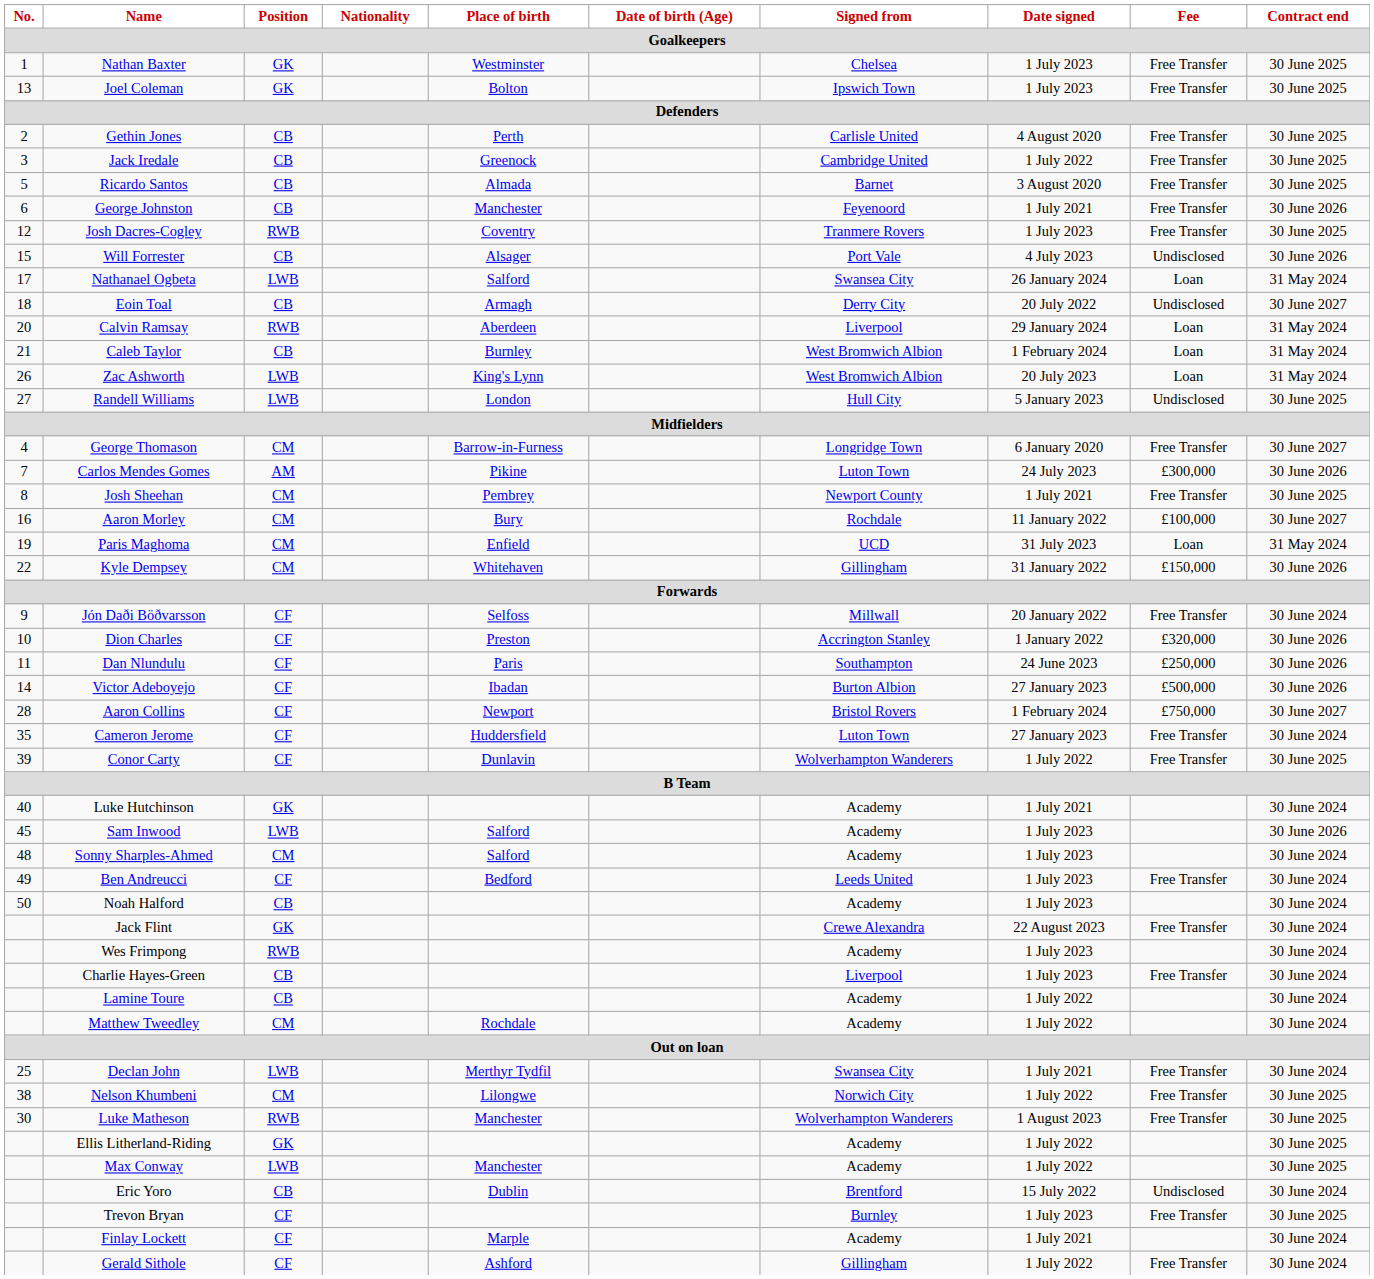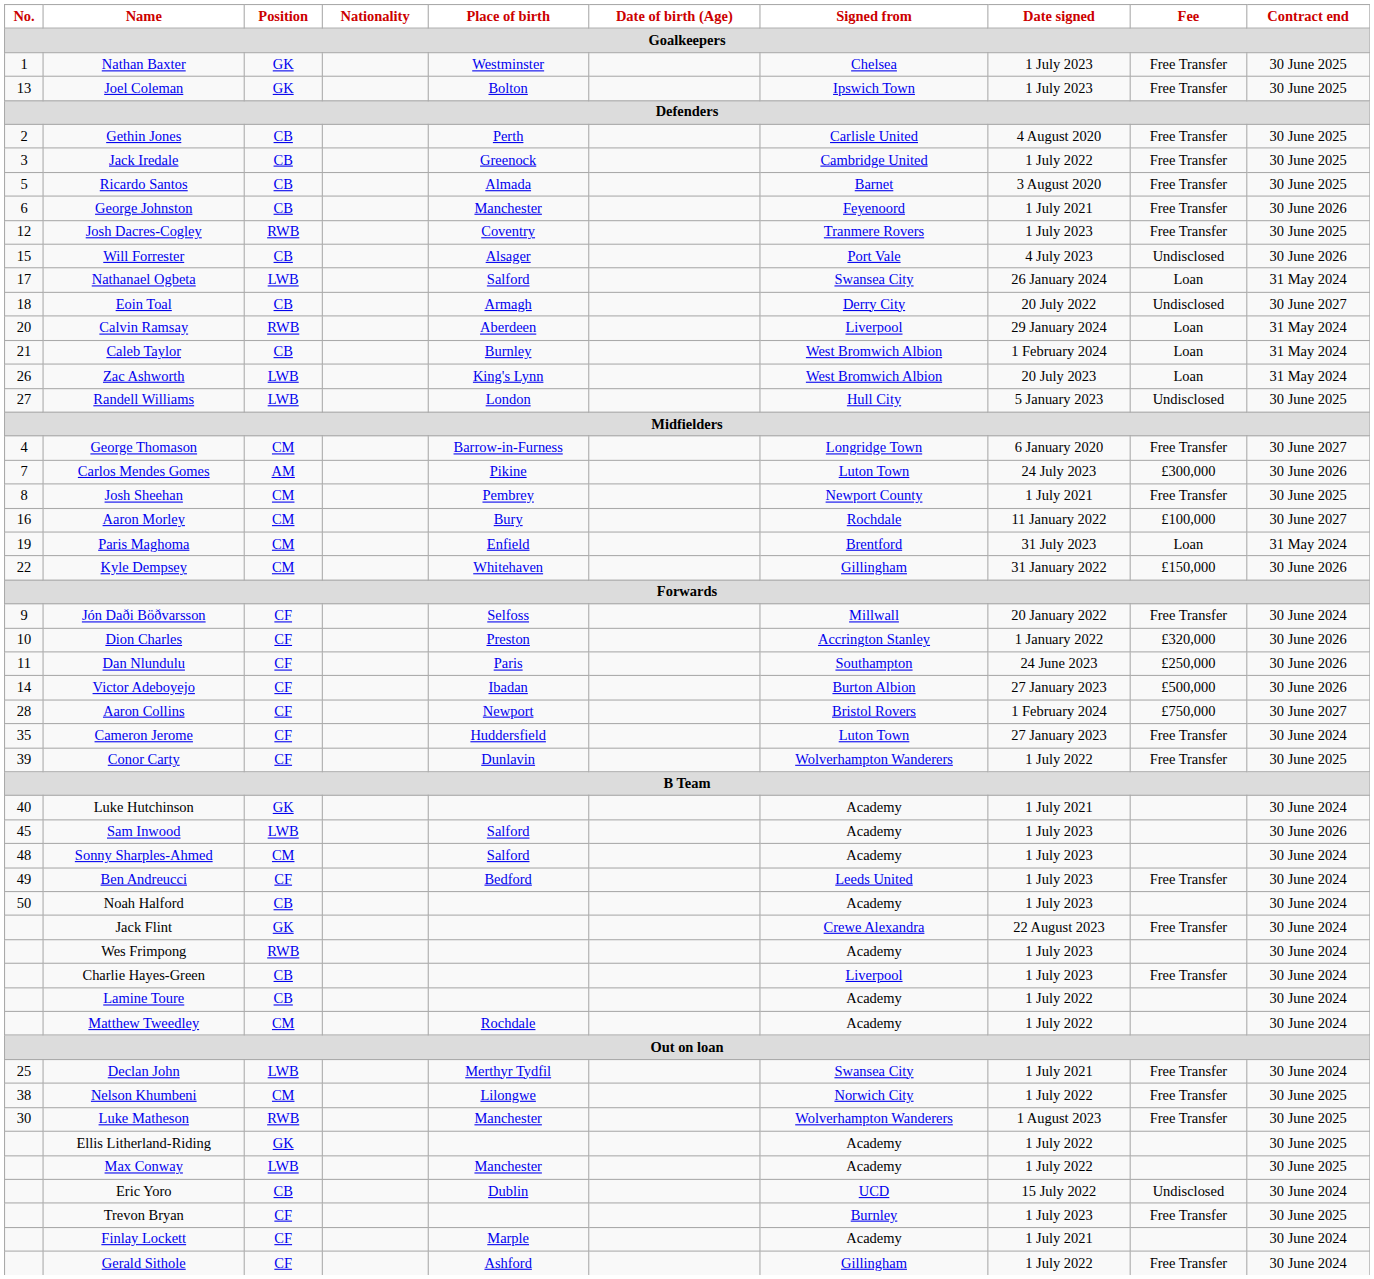(874, 543) UCD -> (874, 543) Brentford
(874, 1190) Brentford -> (874, 1190) UCD
